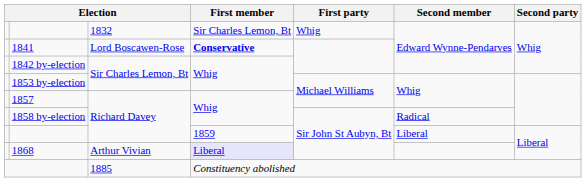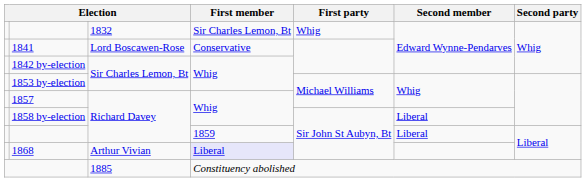(224, 47) bold -> (222, 47) normal
(413, 116) Radical -> (412, 116) Liberal
